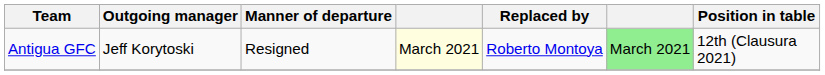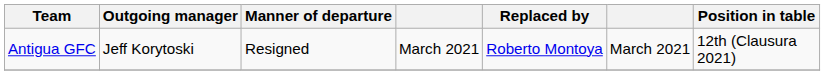(439, 49) lightyellow background -> (439, 49) no background
(650, 49) lightgreen background -> (650, 49) no background
